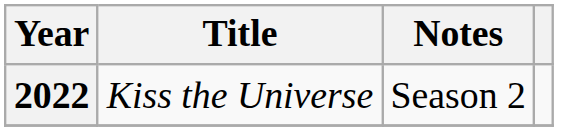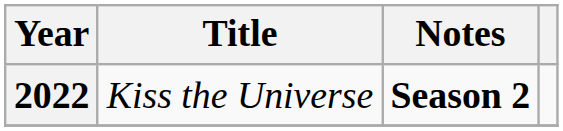(458, 94) normal -> (460, 94) bold
